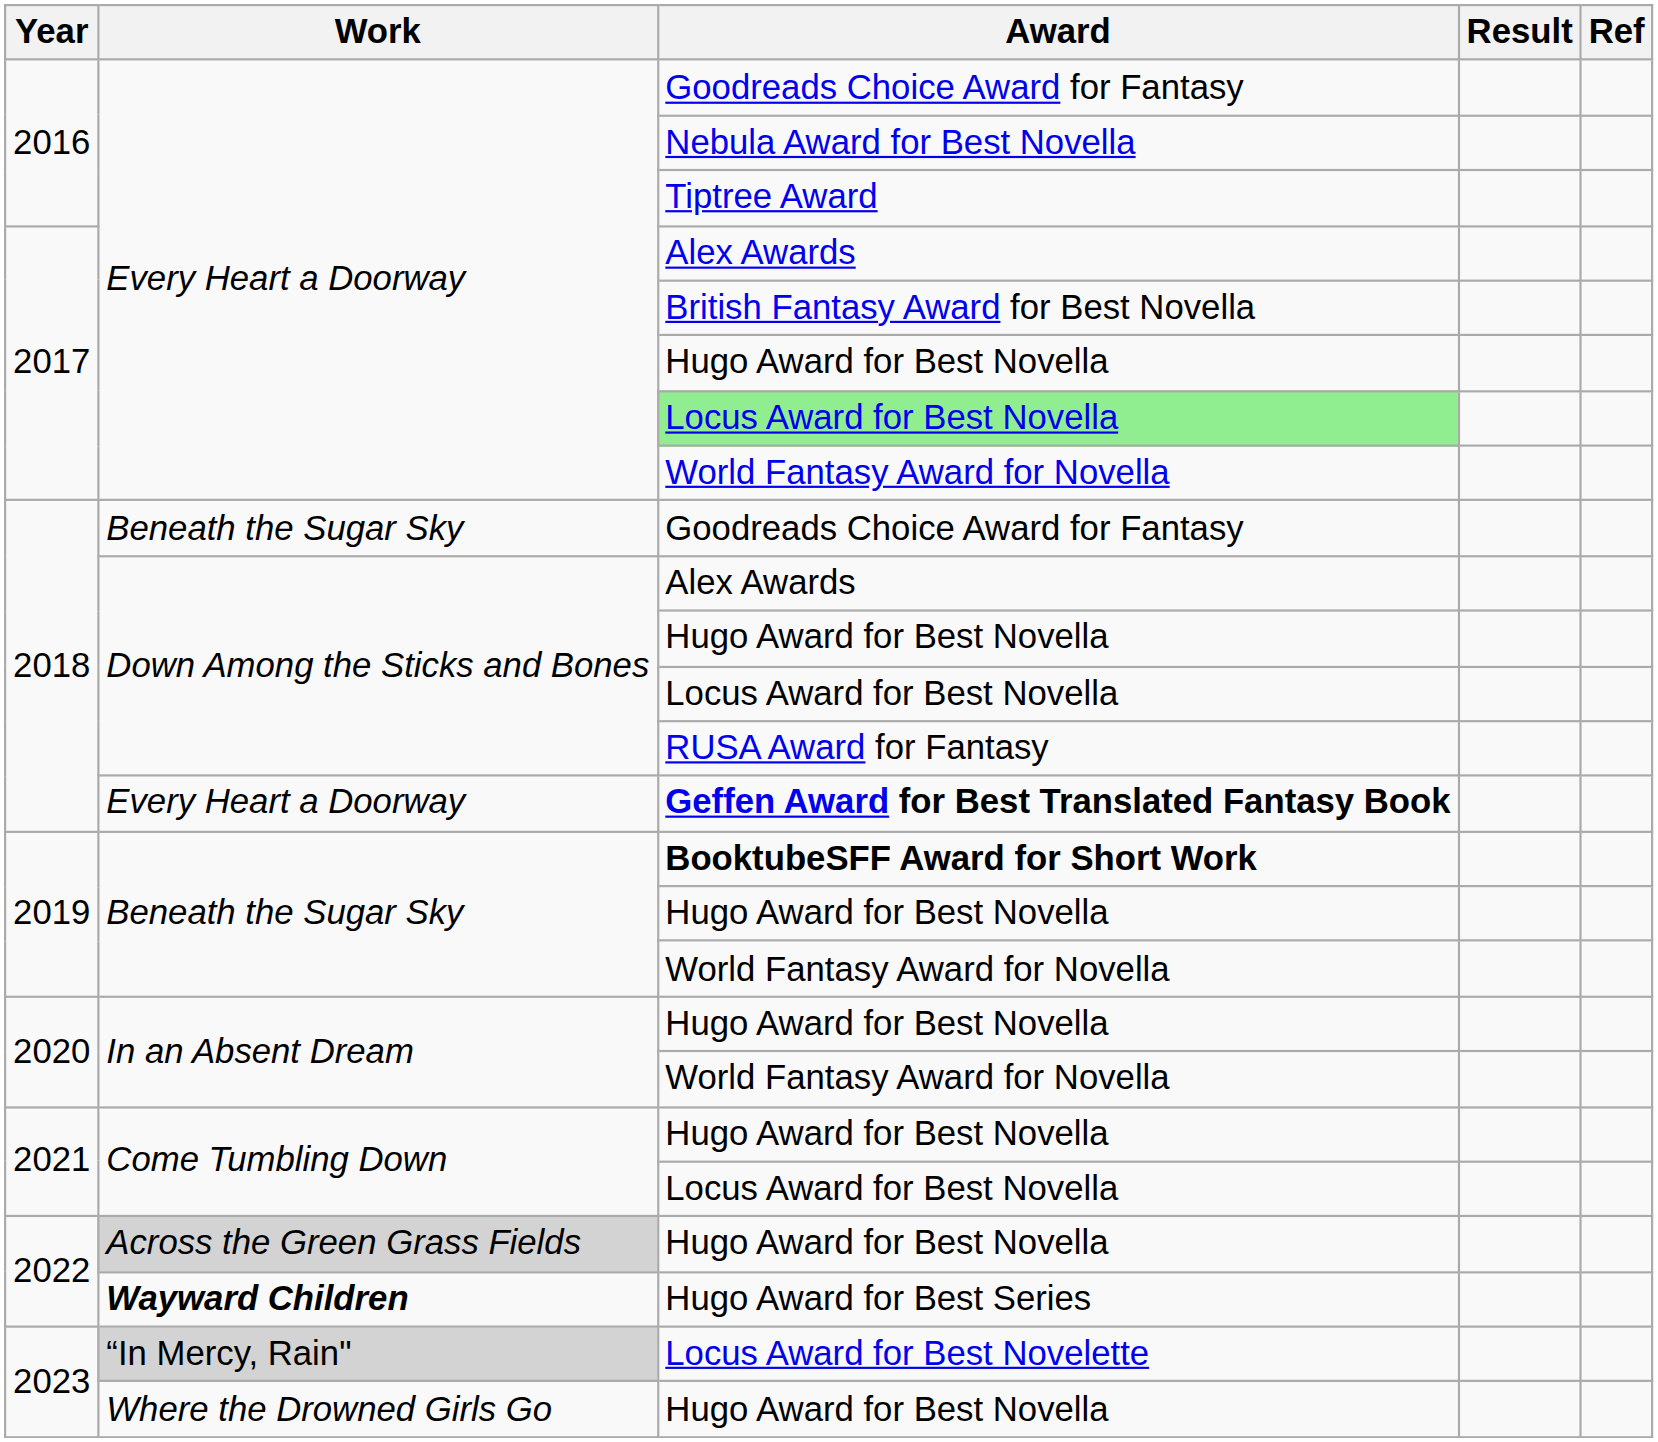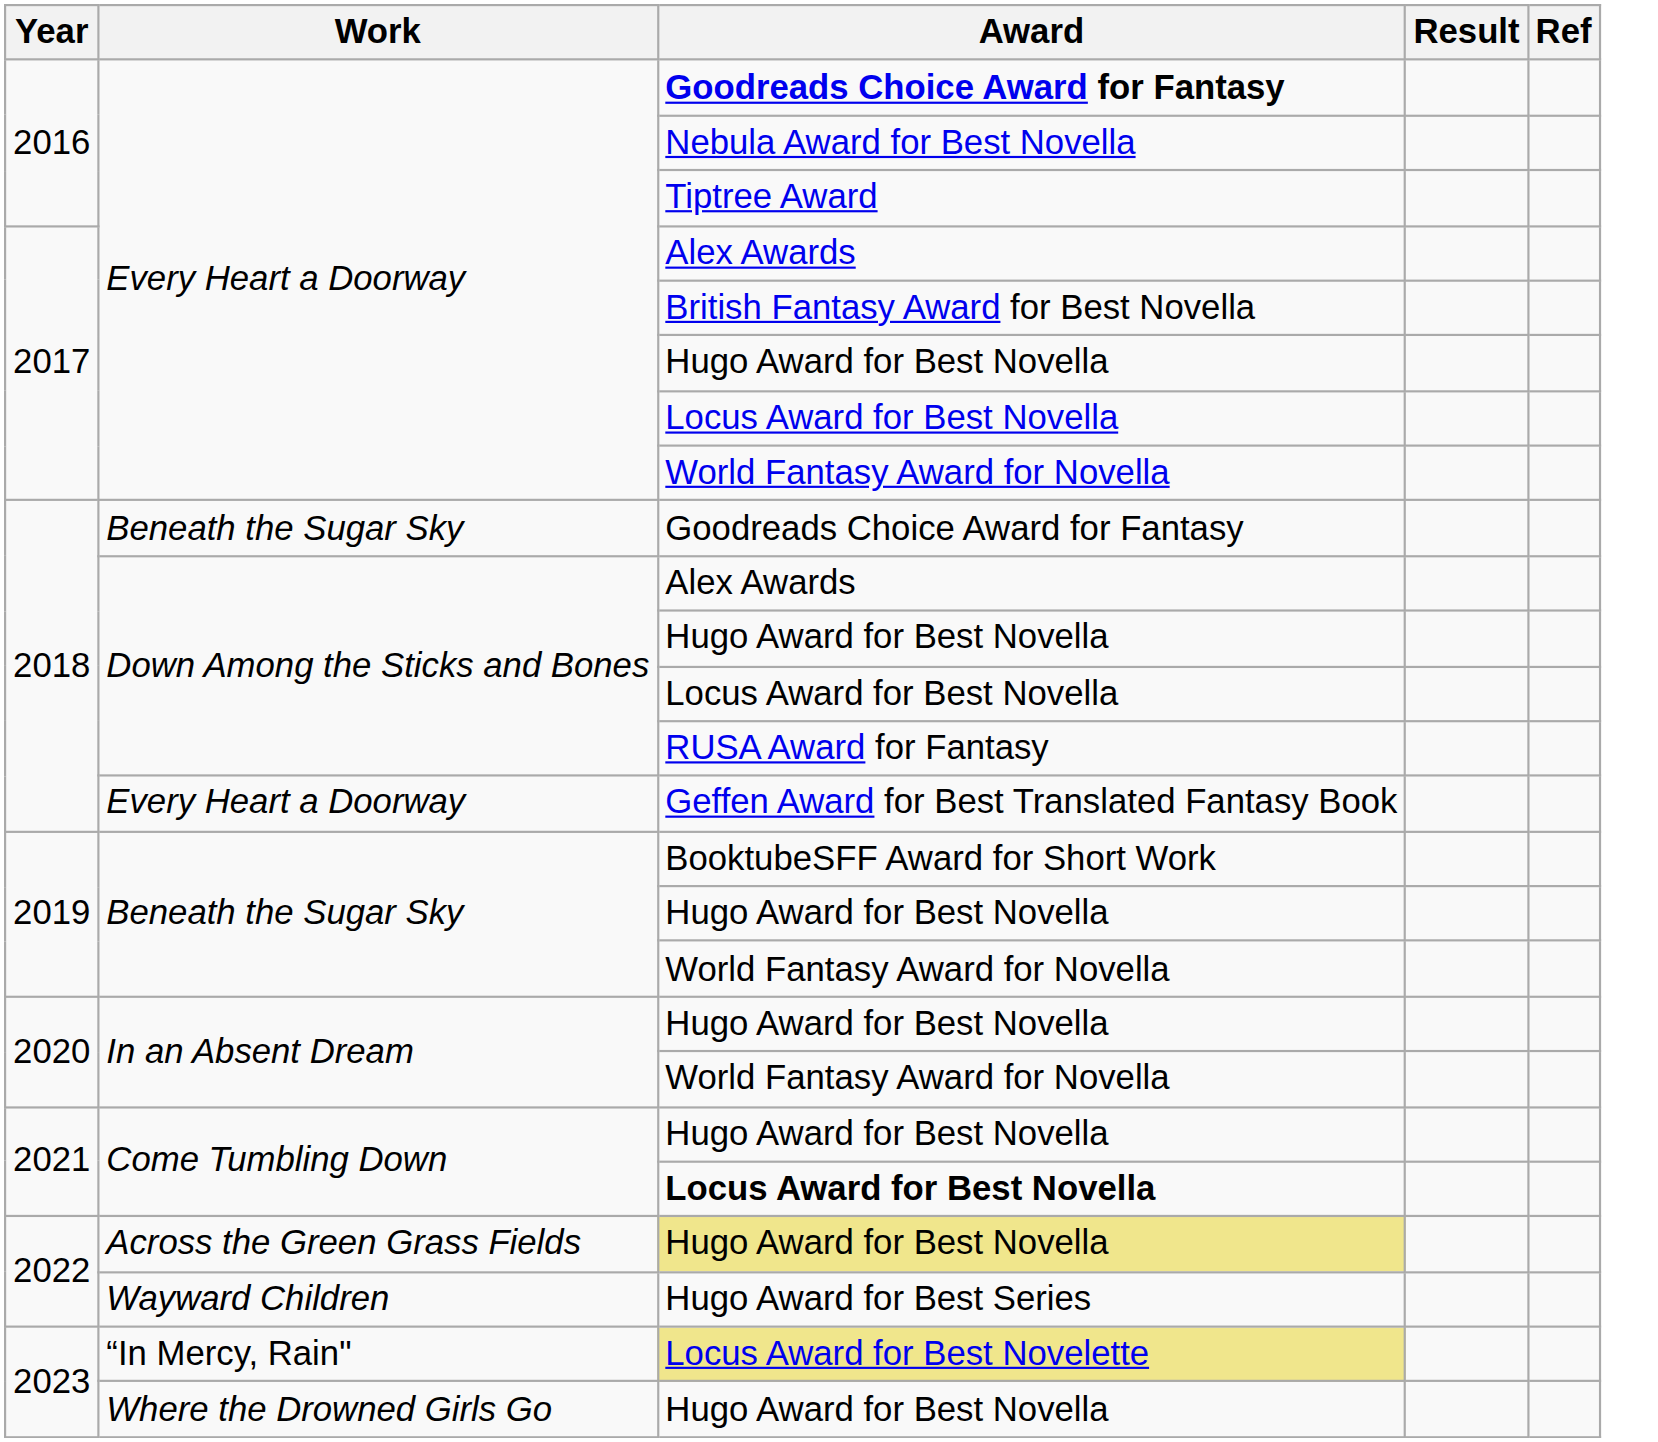(954, 87) normal -> (975, 87) bold
(892, 417) lightgreen background -> (892, 417) no background
(1058, 802) bold -> (1031, 802) normal
(961, 857) bold -> (941, 857) normal
(892, 1188) normal -> (910, 1188) bold
(344, 1243) lightgrey background -> (344, 1243) no background
(887, 1243) no background -> (887, 1243) khaki background
(257, 1298) bold -> (248, 1298) normal
(229, 1353) lightgrey background -> (229, 1353) no background
(907, 1353) no background -> (907, 1353) khaki background
